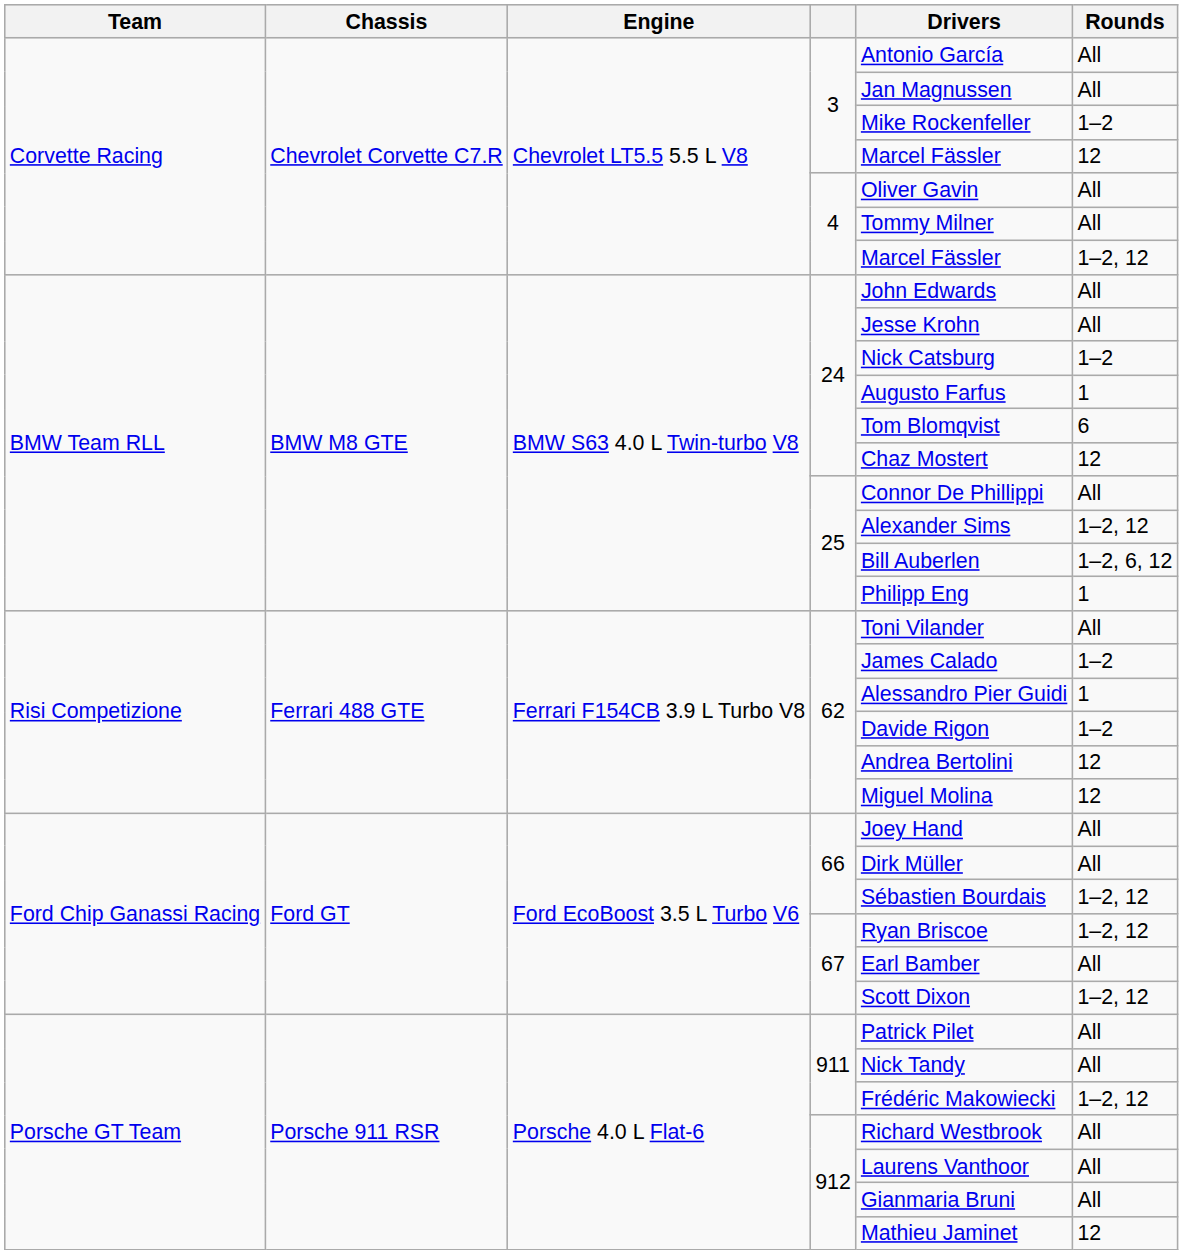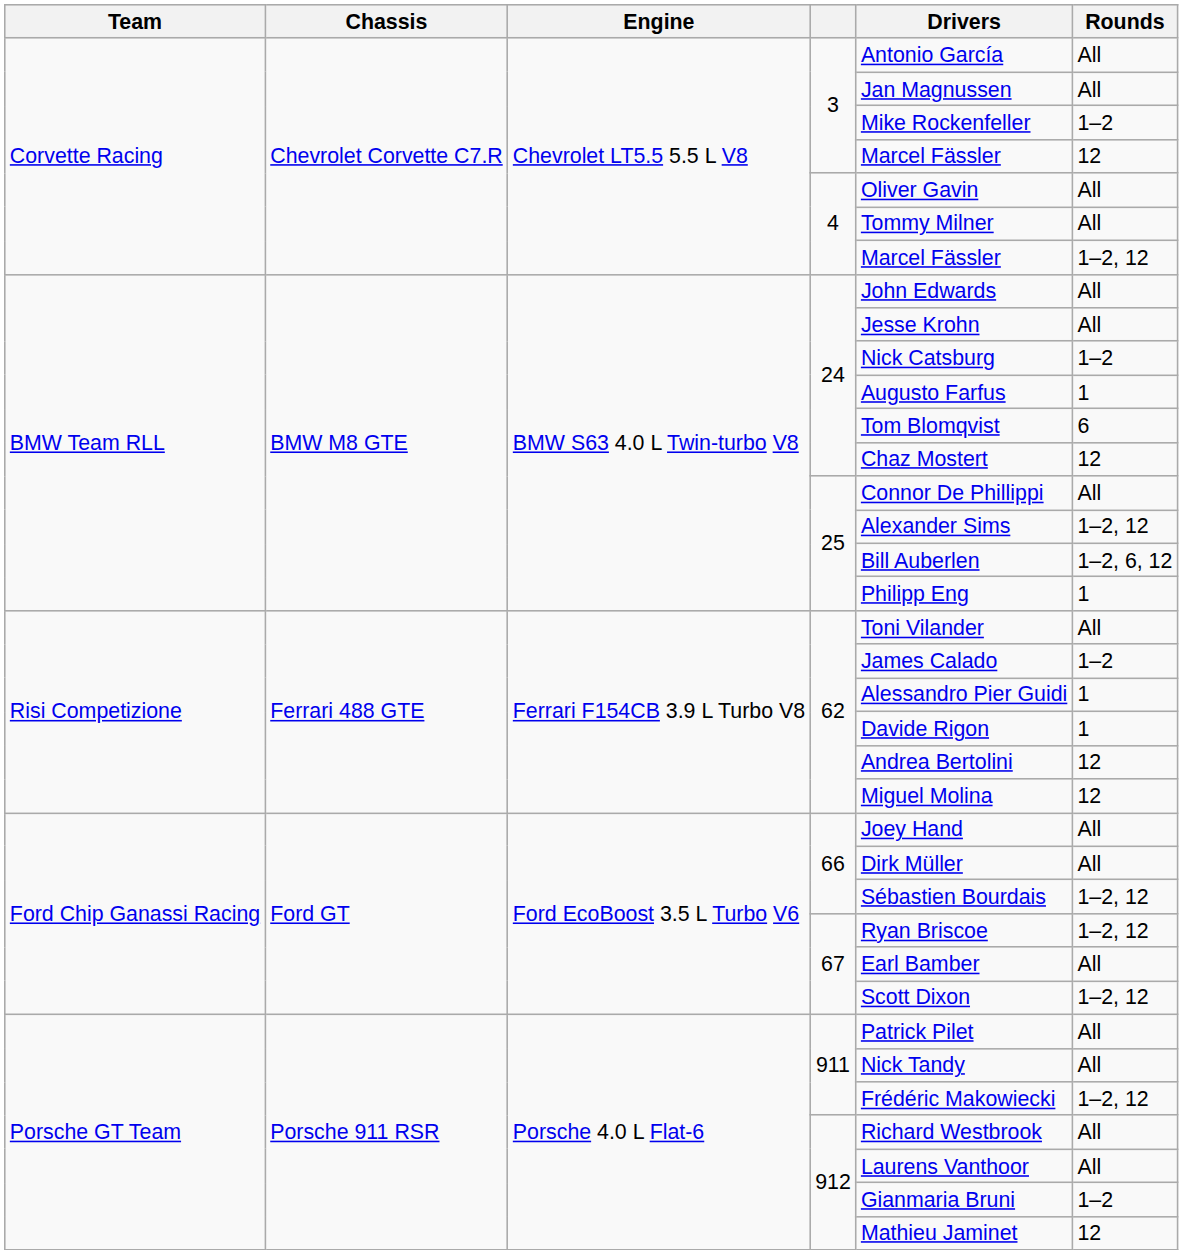(1095, 728) 1–2 -> (1083, 728) 1
(1089, 1199) All -> (1095, 1199) 1–2
